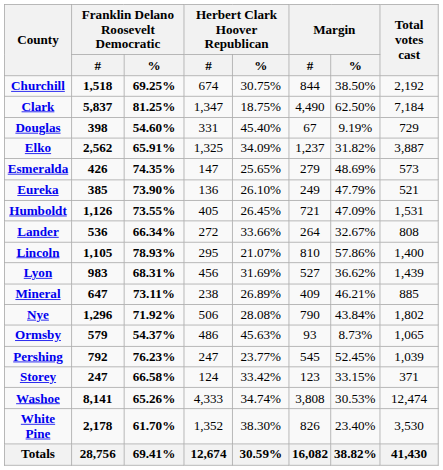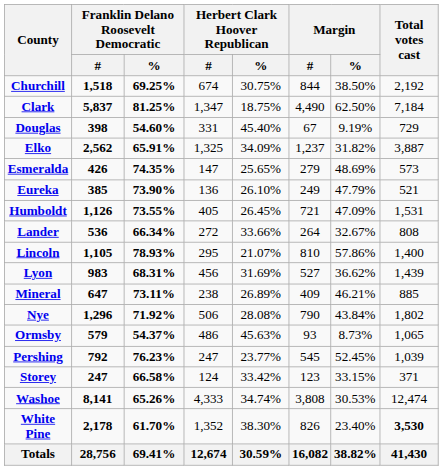(409, 426) normal -> (409, 426) bold
